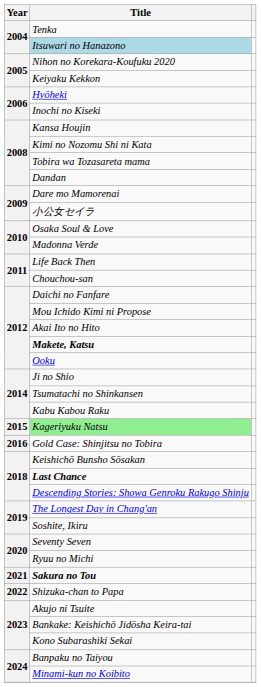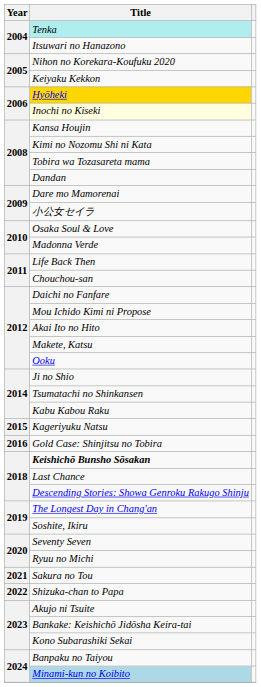(45, 29) no background -> (45, 29) paleturquoise background
(79, 45) lightblue background -> (79, 45) no background
(50, 95) no background -> (50, 95) gold background
(66, 111) no background -> (66, 111) lightyellow background
(63, 344) bold -> (62, 344) normal
(70, 427) lightgreen background -> (70, 427) no background
(89, 460) normal -> (91, 460) bold
(59, 476) bold -> (58, 476) normal
(64, 575) bold -> (62, 575) normal
(81, 674) no background -> (81, 674) lightblue background
